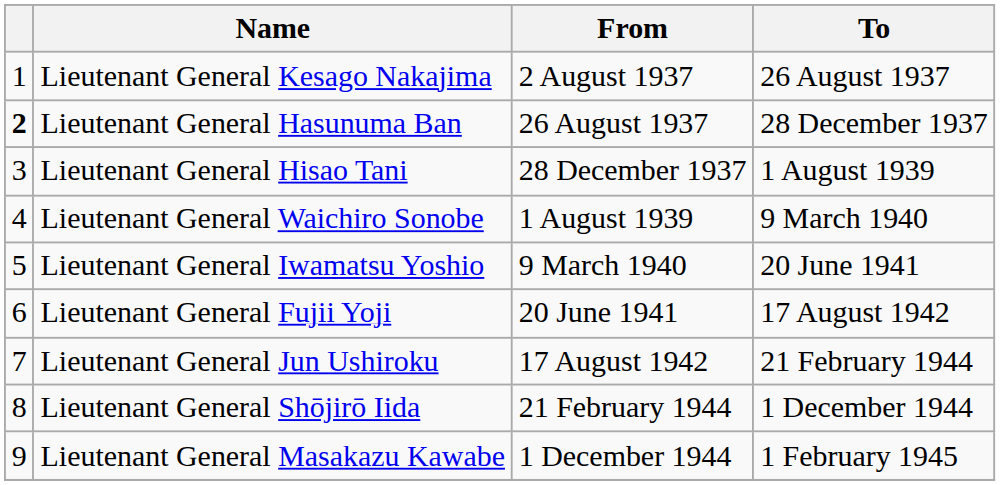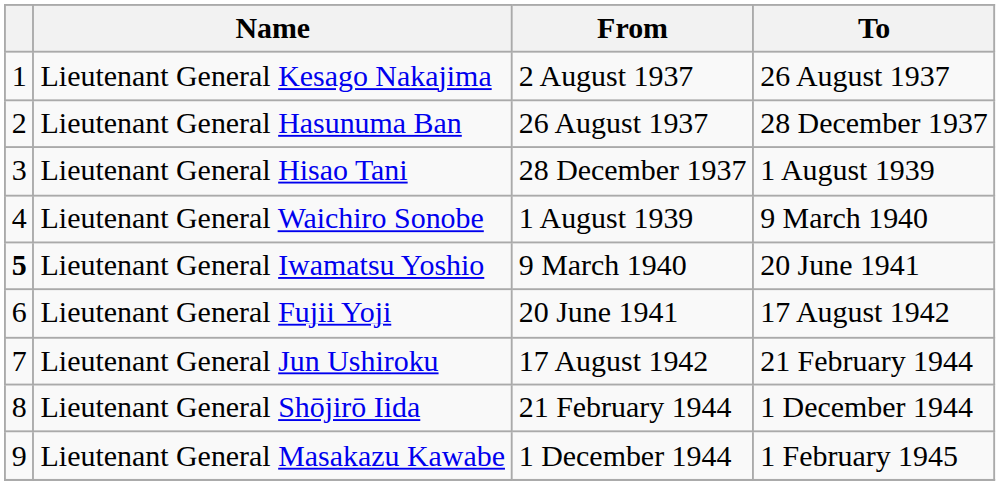(19, 123) bold -> (19, 123) normal
(19, 265) normal -> (19, 265) bold
